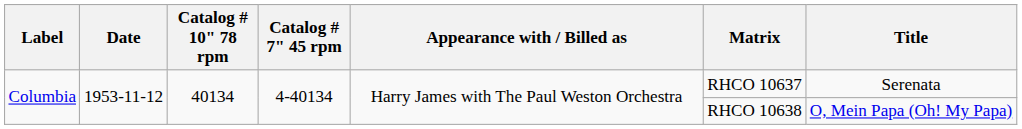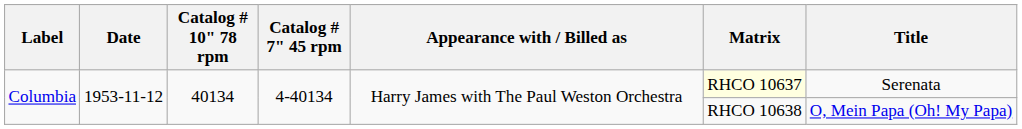(755, 83) no background -> (755, 83) lightyellow background
